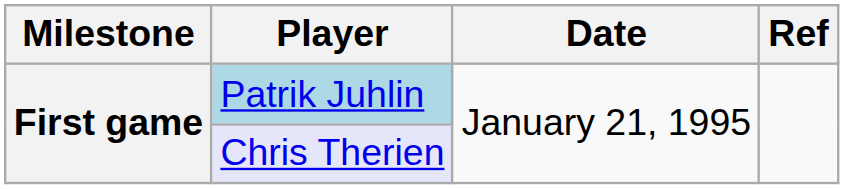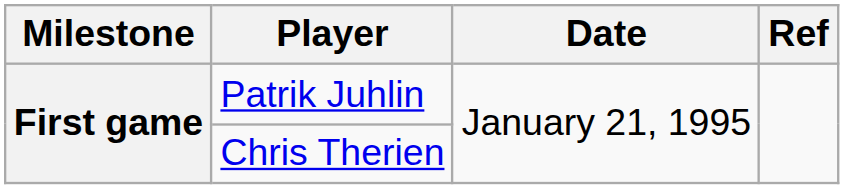(322, 93) lightblue background -> (322, 93) no background
(332, 152) lavender background -> (332, 152) no background
